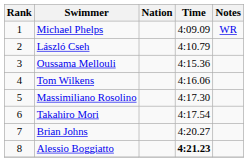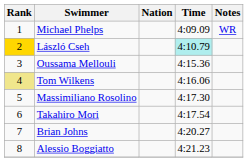(19, 47) no background -> (19, 47) gold background
(194, 47) no background -> (194, 47) paleturquoise background
(19, 81) no background -> (19, 81) khaki background
(194, 149) bold -> (194, 149) normal
